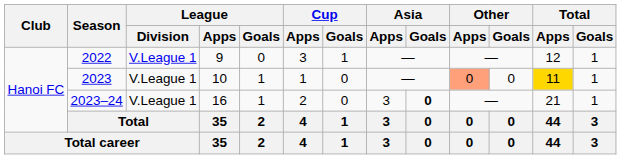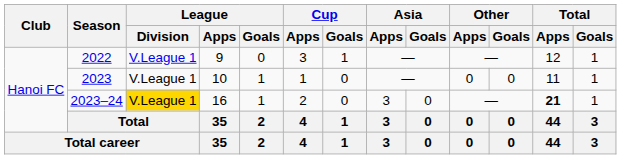(470, 79) lightsalmon background -> (470, 79) no background
(553, 79) gold background -> (553, 79) no background
(163, 100) no background -> (163, 100) gold background
(428, 100) bold -> (428, 100) normal
(553, 100) normal -> (553, 100) bold
